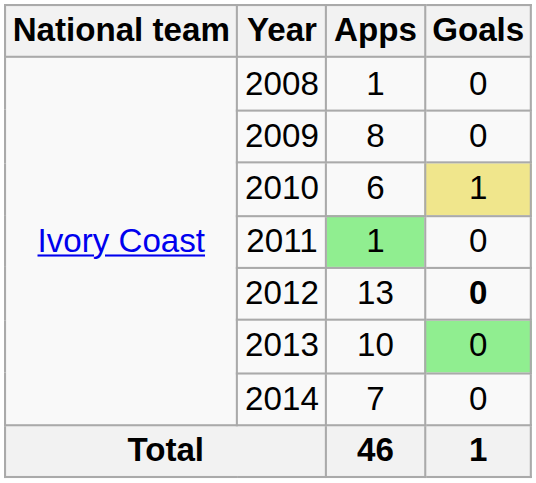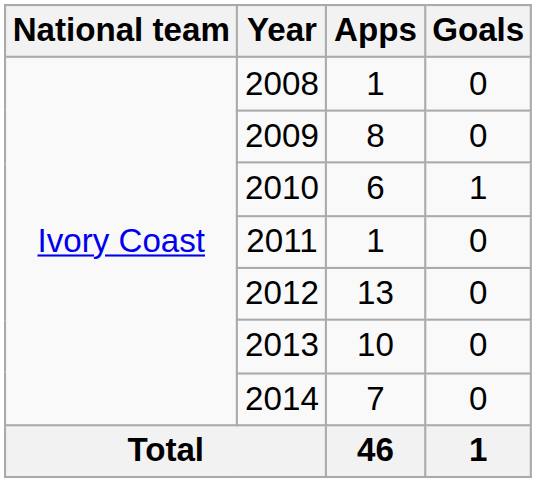(478, 188) khaki background -> (478, 188) no background
(375, 240) lightgreen background -> (375, 240) no background
(478, 293) bold -> (478, 293) normal
(478, 345) lightgreen background -> (478, 345) no background
